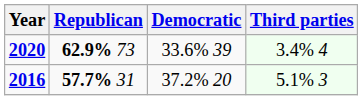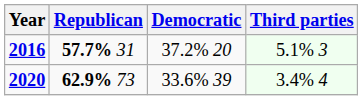rows swapped: (27, 49) <-> (27, 79)
